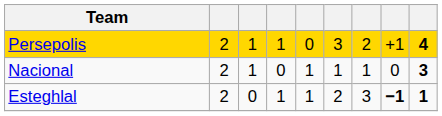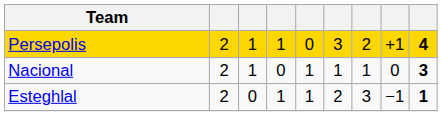(395, 96) bold -> (395, 96) normal
